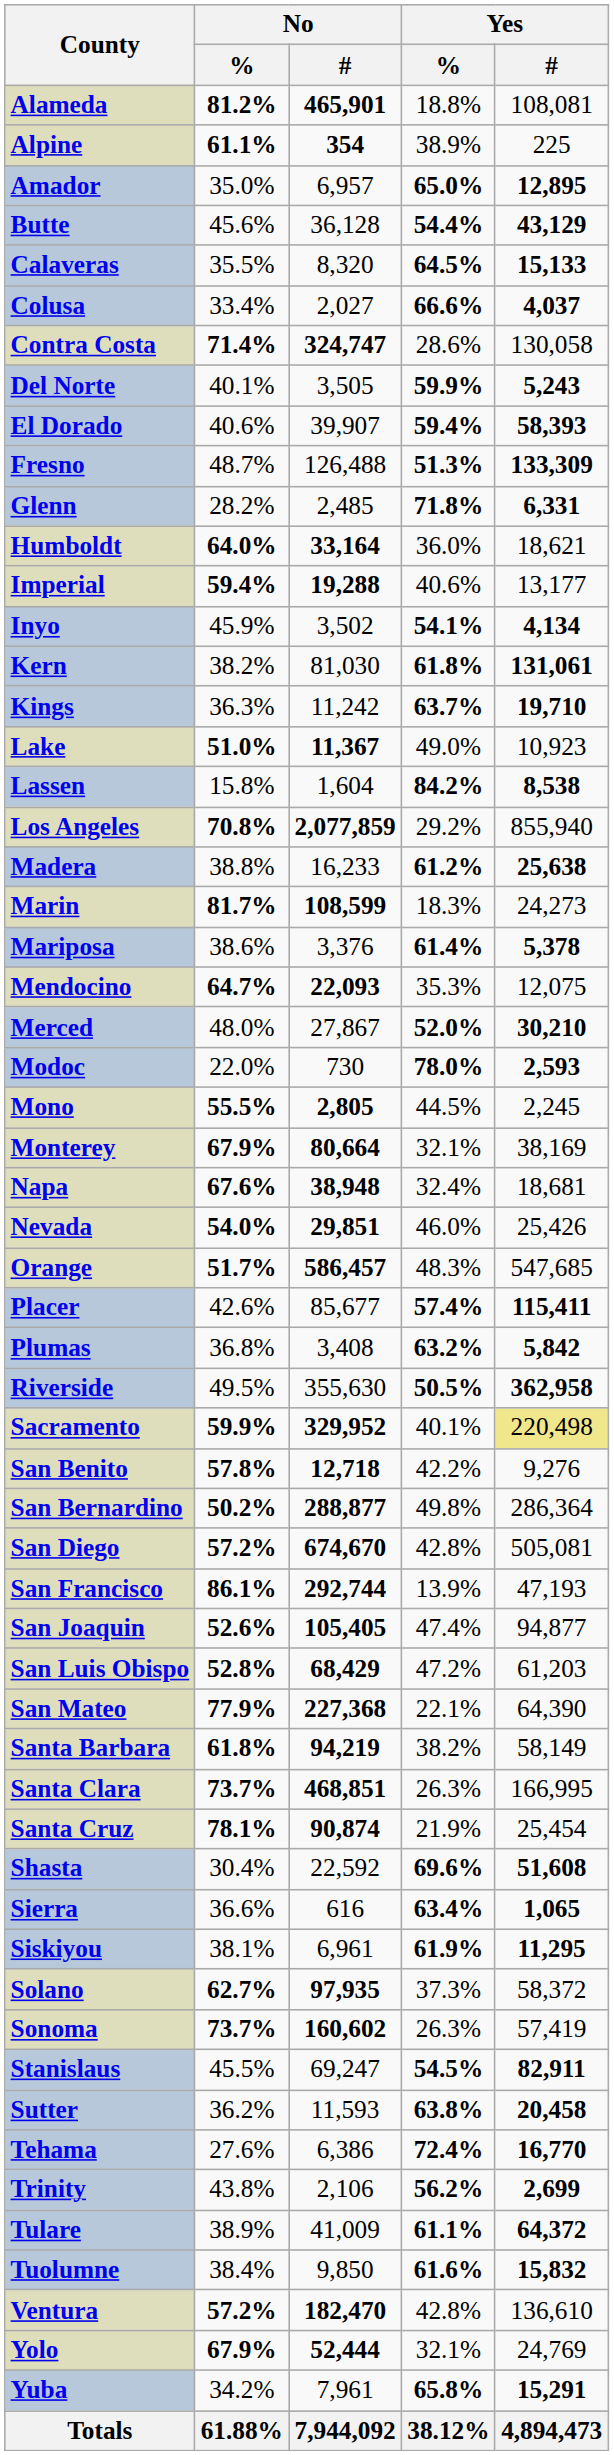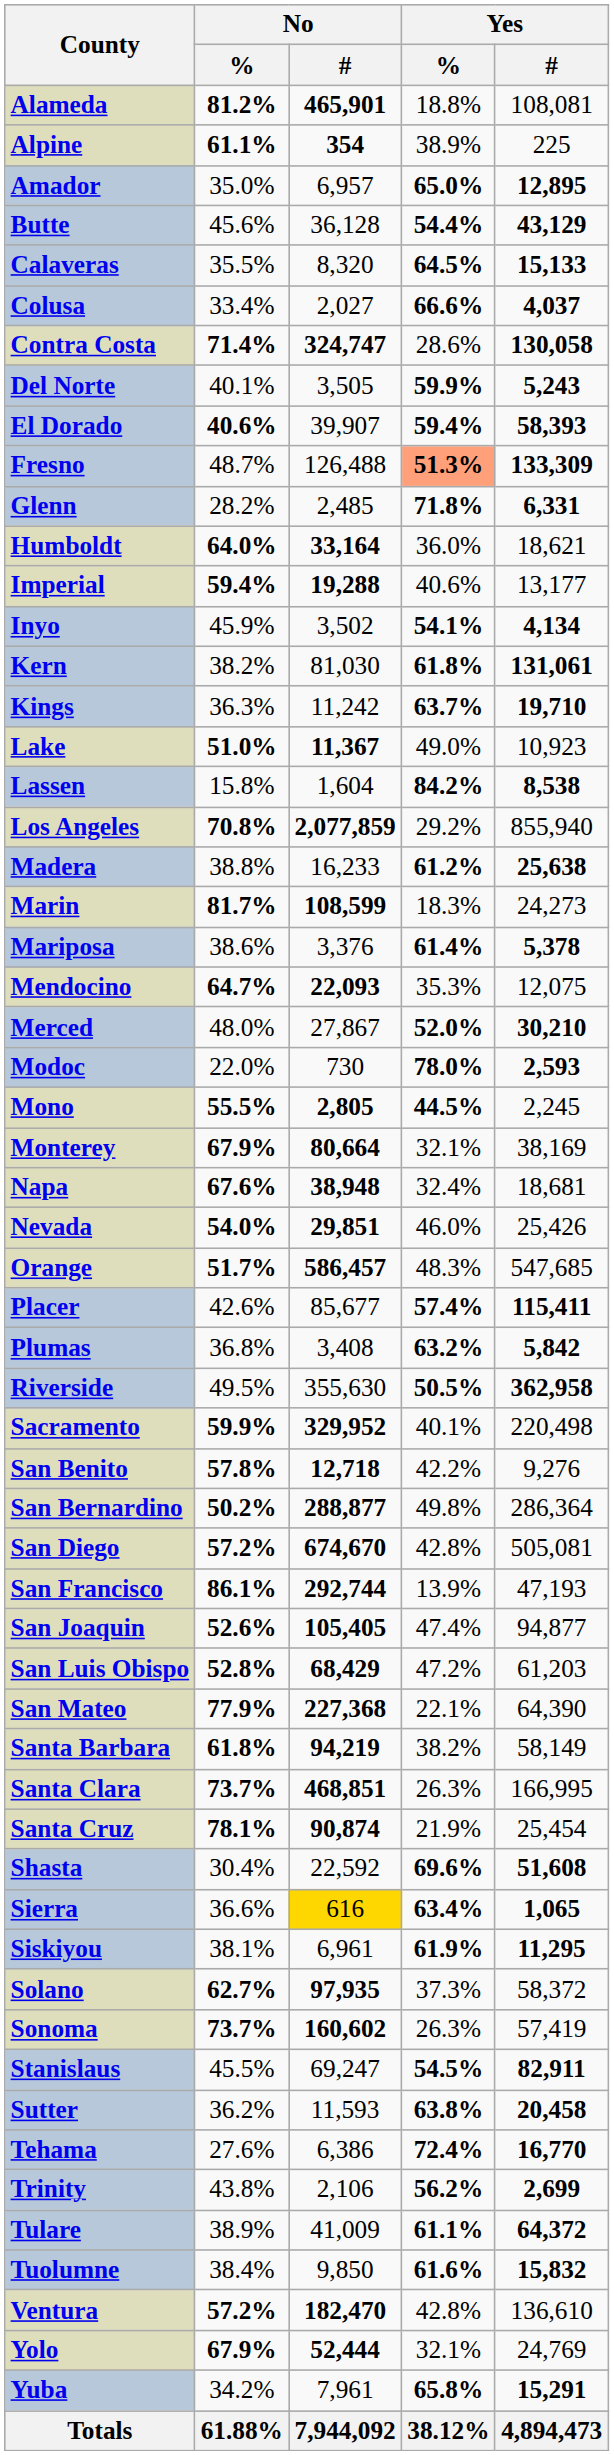(552, 345) normal -> (552, 345) bold
(242, 425) normal -> (242, 425) bold
(448, 465) no background -> (448, 465) lightsalmon background
(448, 1107) normal -> (448, 1107) bold
(552, 1427) khaki background -> (552, 1427) no background
(345, 1908) no background -> (345, 1908) gold background
